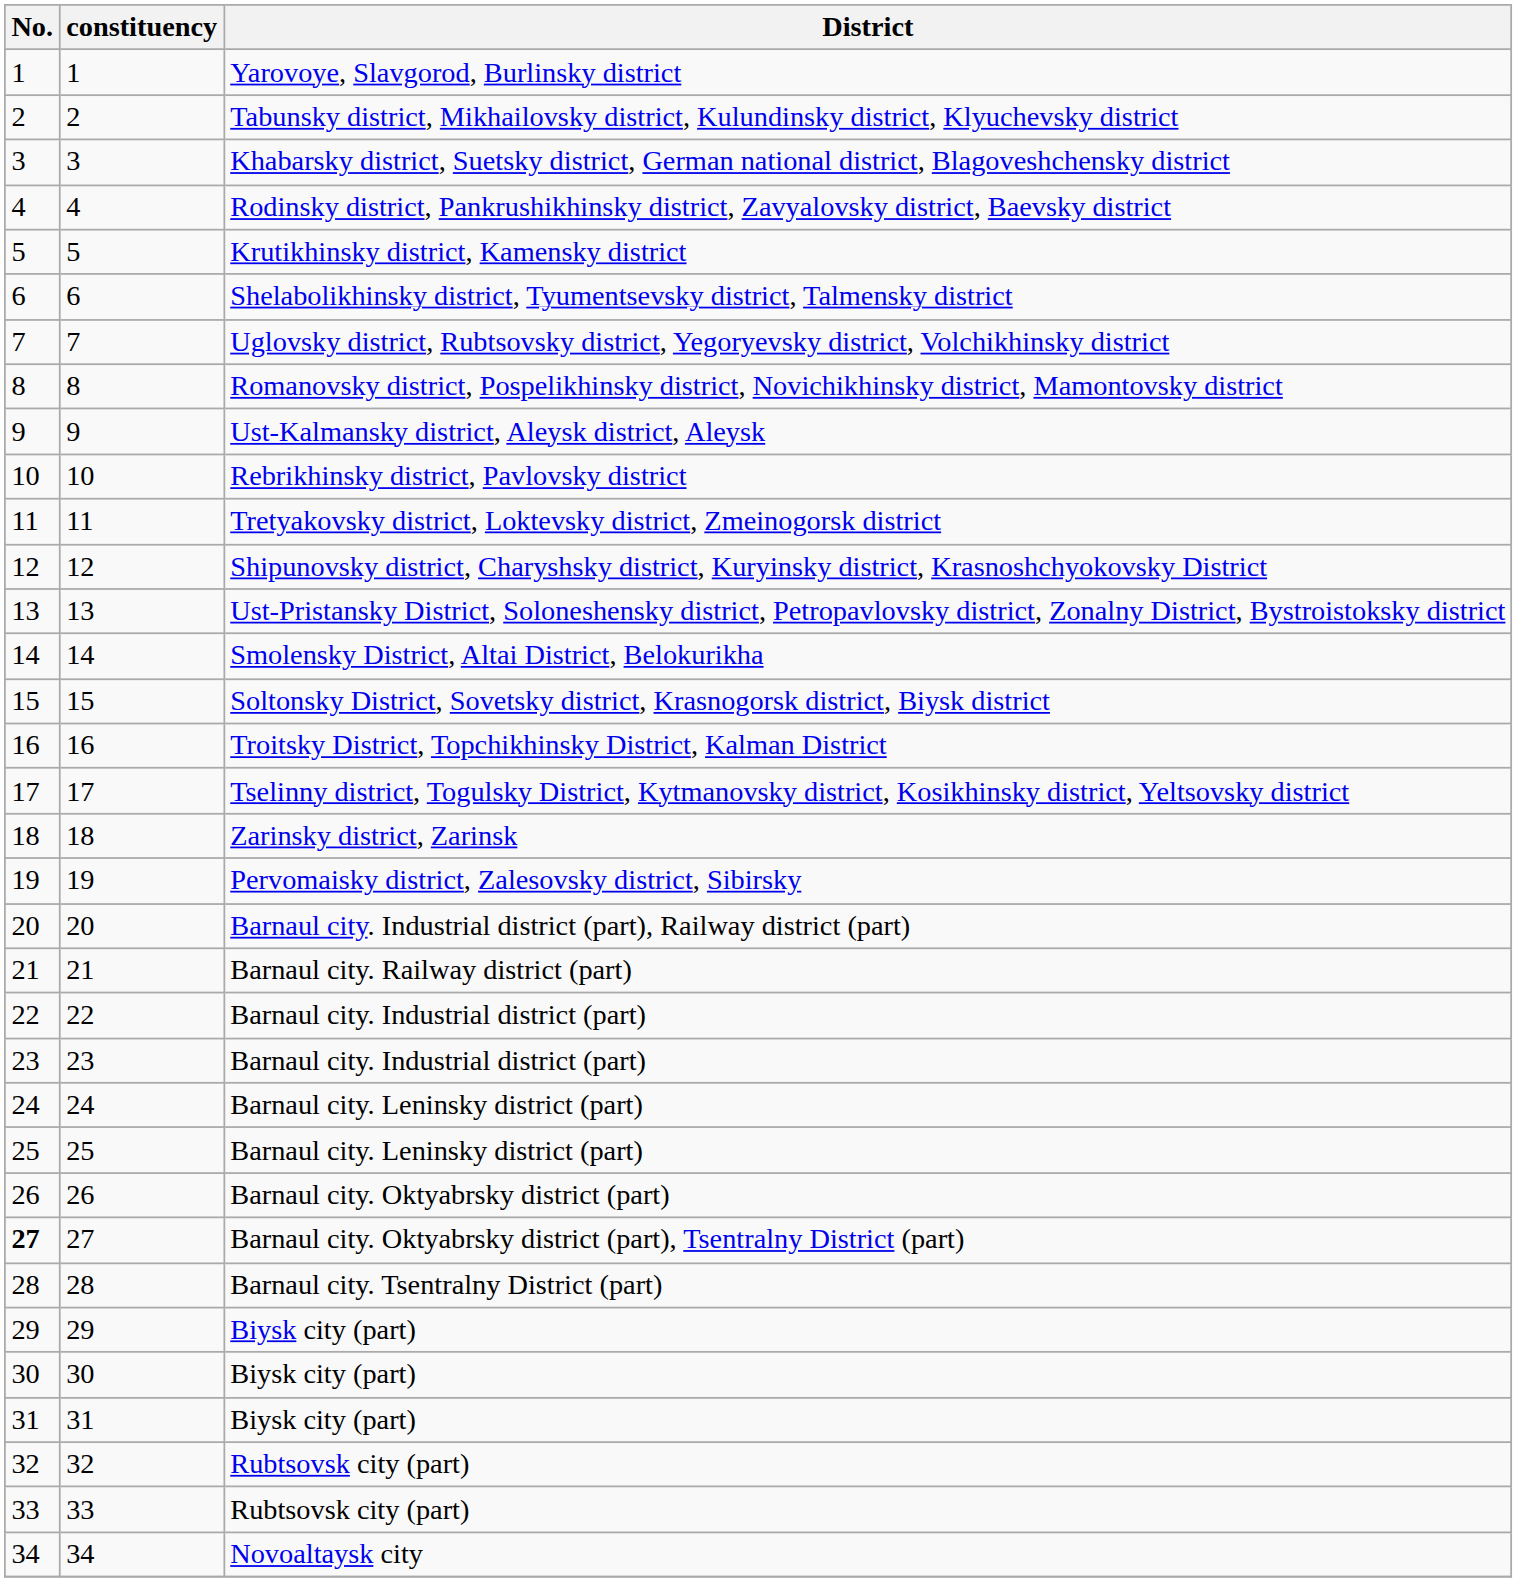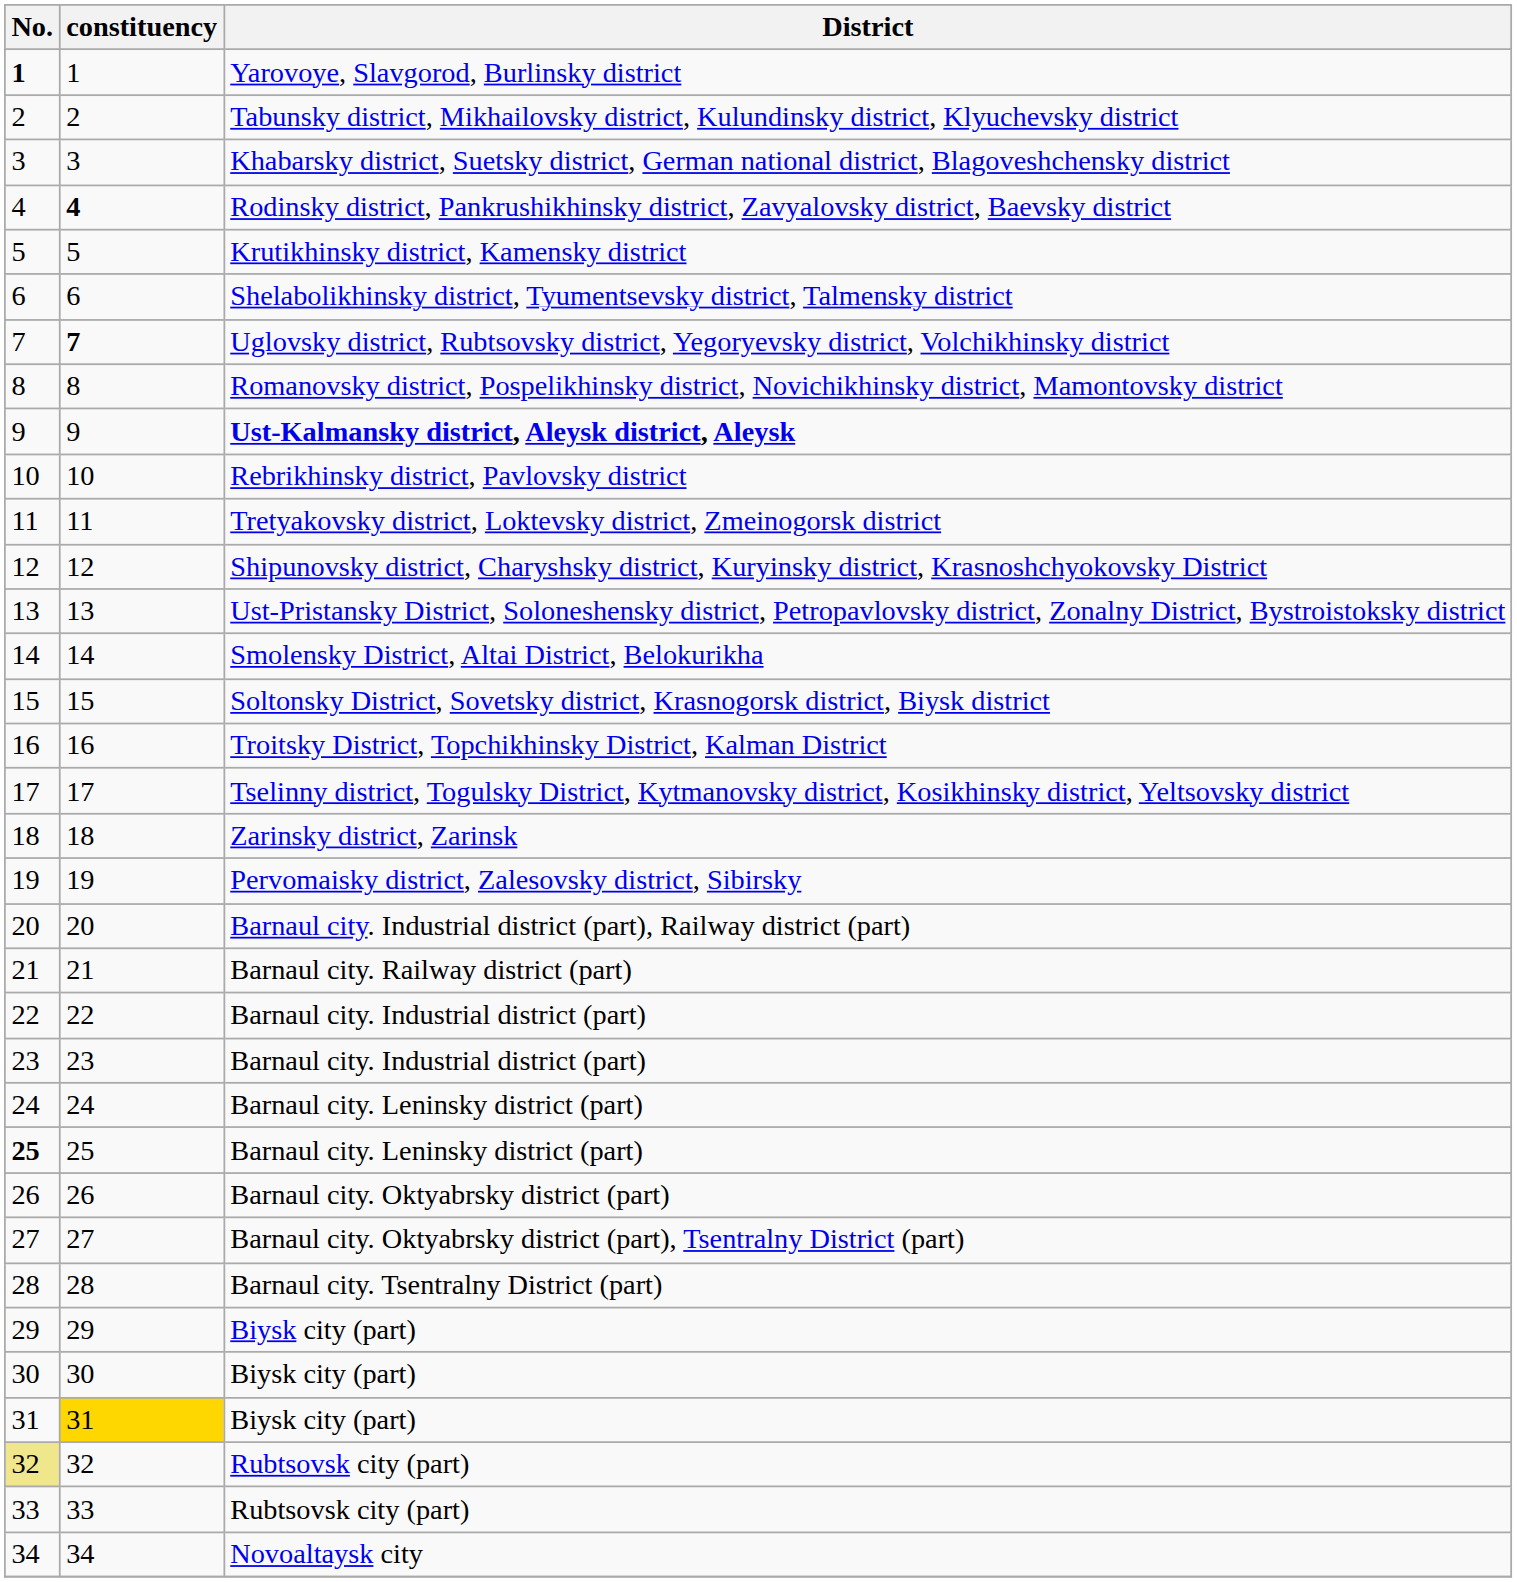(18, 71) normal -> (18, 71) bold
(73, 206) normal -> (73, 206) bold
(73, 341) normal -> (73, 341) bold
(498, 431) normal -> (513, 431) bold
(26, 1149) normal -> (26, 1149) bold
(26, 1239) bold -> (26, 1239) normal
(80, 1419) no background -> (80, 1419) gold background
(26, 1464) no background -> (26, 1464) khaki background
